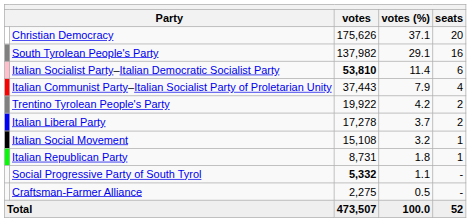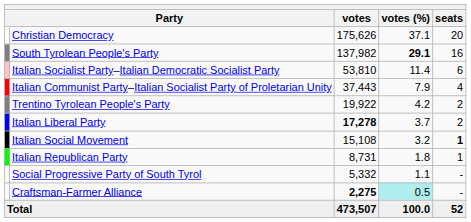(419, 53) normal -> (419, 53) bold
(360, 70) bold -> (360, 70) normal
(360, 122) normal -> (360, 122) bold
(460, 140) normal -> (460, 140) bold
(363, 174) bold -> (363, 174) normal
(363, 192) normal -> (363, 192) bold
(422, 192) no background -> (422, 192) paleturquoise background
